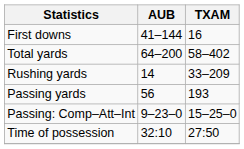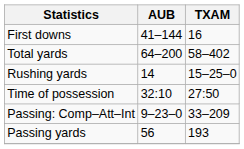(209, 74) 33–209 -> (212, 74) 15–25–0
rows swapped: (46, 94) <-> (61, 133)
(212, 113) 15–25–0 -> (209, 113) 33–209
